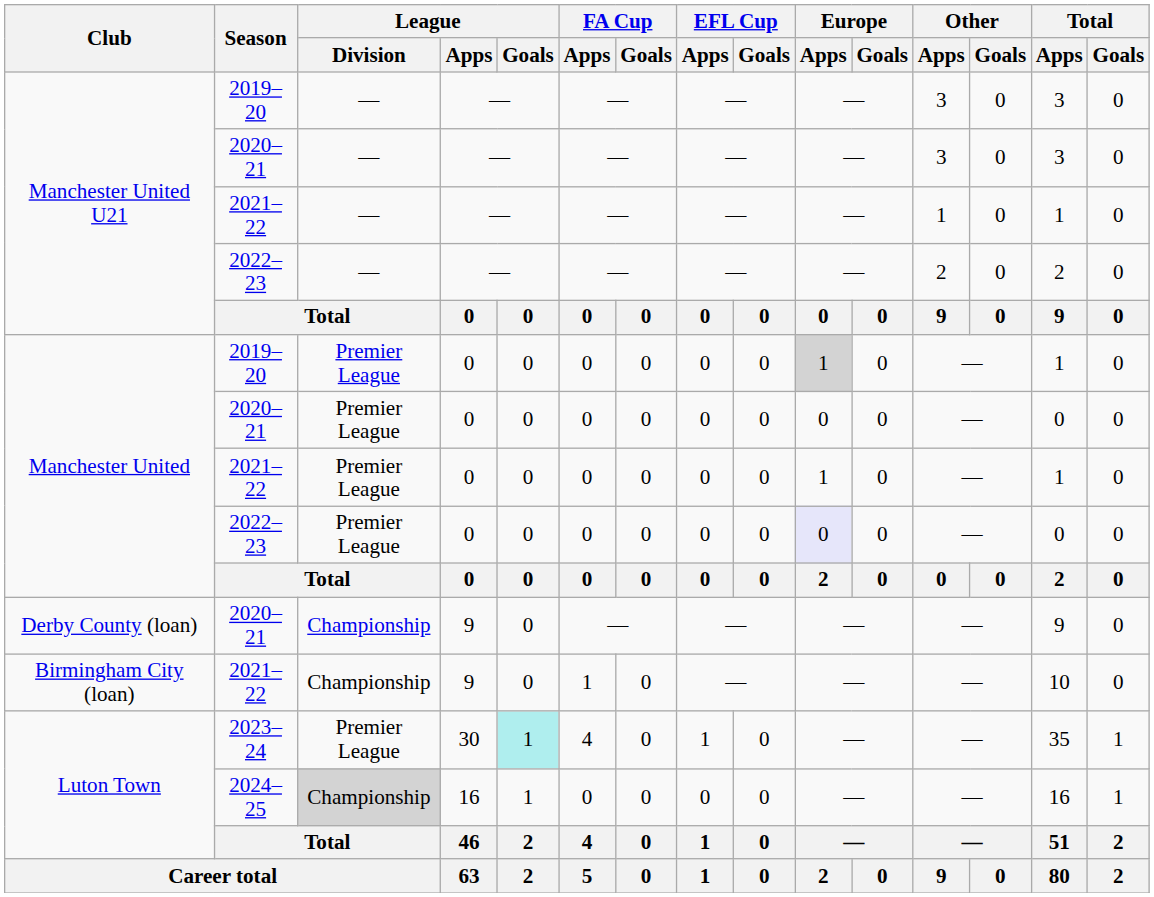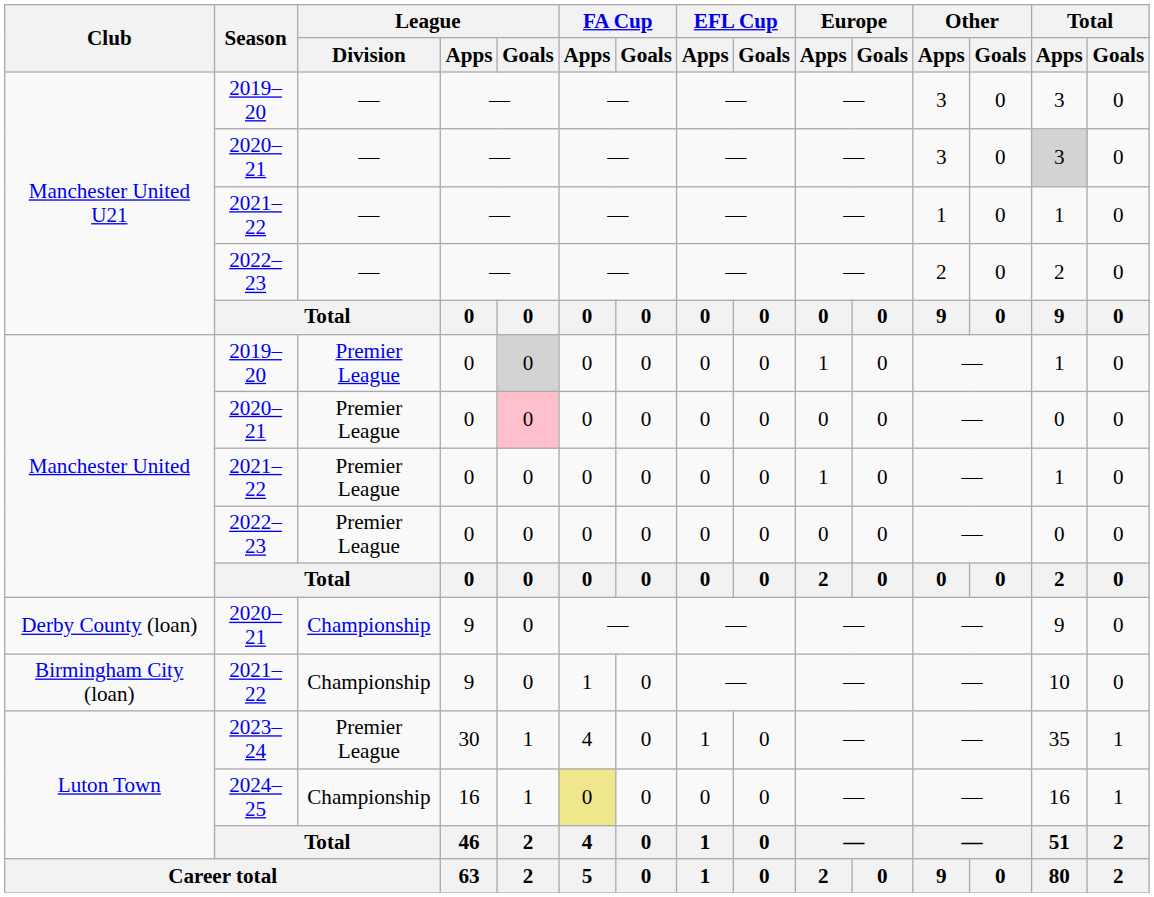(1059, 157) no background -> (1059, 157) lightgrey background
(528, 362) no background -> (528, 362) lightgrey background
(823, 362) lightgrey background -> (823, 362) no background
(528, 419) no background -> (528, 419) pink background
(823, 534) lavender background -> (823, 534) no background
(528, 739) paleturquoise background -> (528, 739) no background
(369, 796) lightgrey background -> (369, 796) no background
(587, 796) no background -> (587, 796) khaki background
